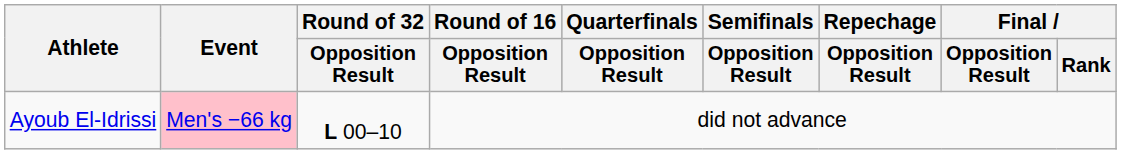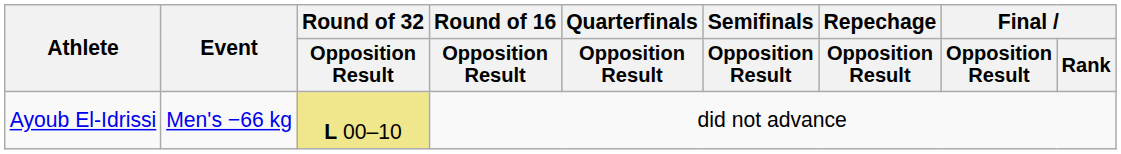(229, 121) pink background -> (229, 121) no background
(363, 132) no background -> (363, 132) khaki background
